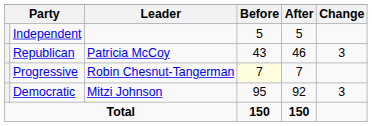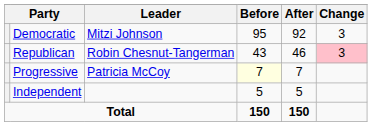rows swapped: (44, 92) <-> (47, 33)
(129, 53) Patricia McCoy -> (161, 53) Robin Chesnut-Tangerman
(342, 53) no background -> (342, 53) pink background
(161, 72) Robin Chesnut-Tangerman -> (129, 72) Patricia McCoy
